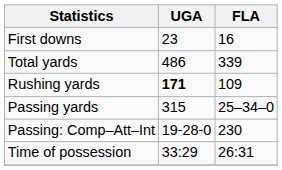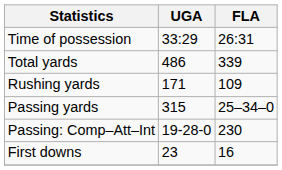rows swapped: (45, 39) <-> (70, 153)
(174, 84) bold -> (174, 84) normal
